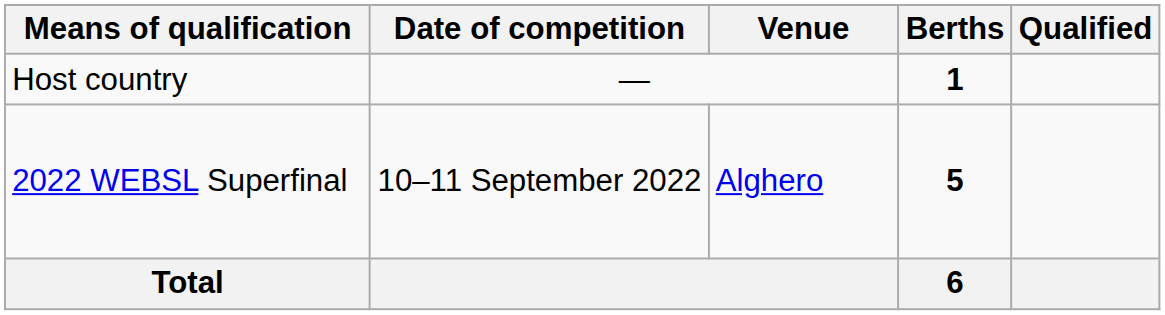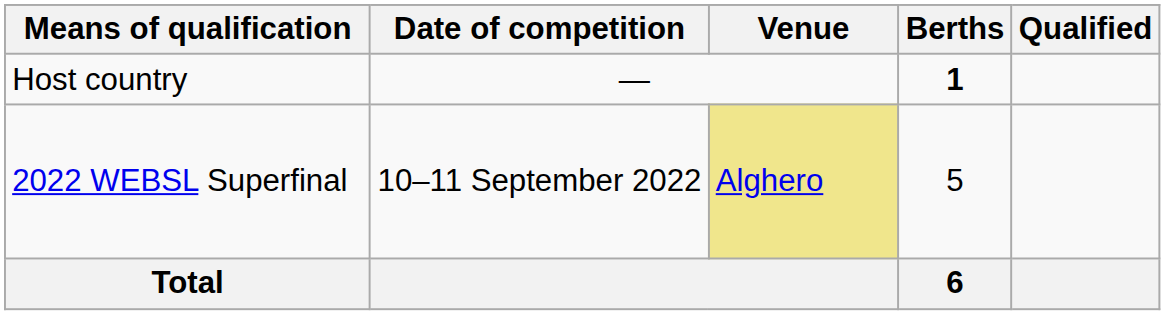(770, 180) no background -> (770, 180) khaki background
(955, 180) bold -> (955, 180) normal
